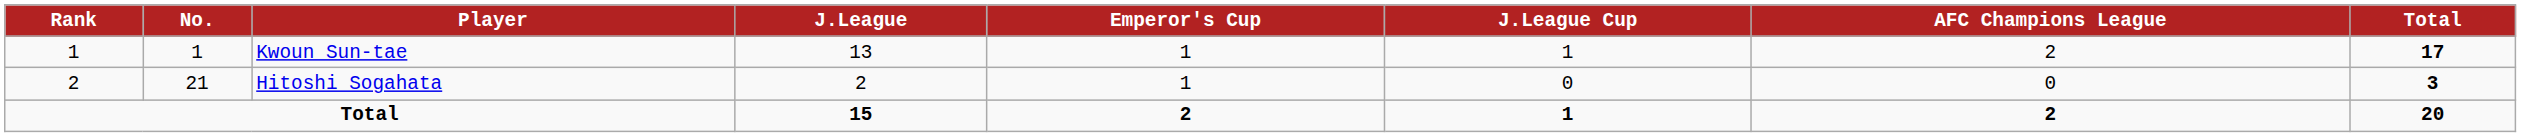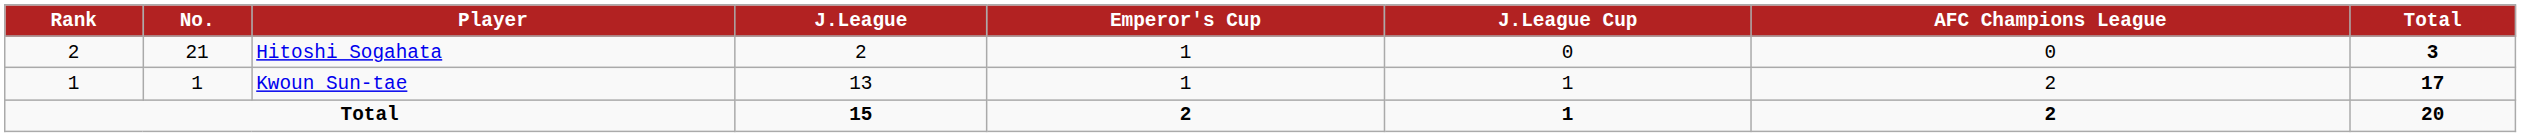rows swapped: (332, 52) <-> (349, 84)
